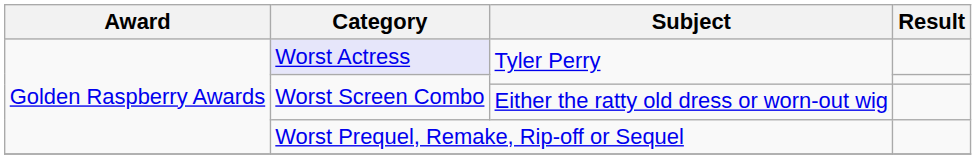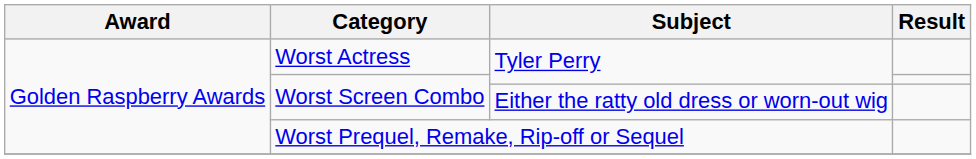(343, 56) lavender background -> (343, 56) no background
